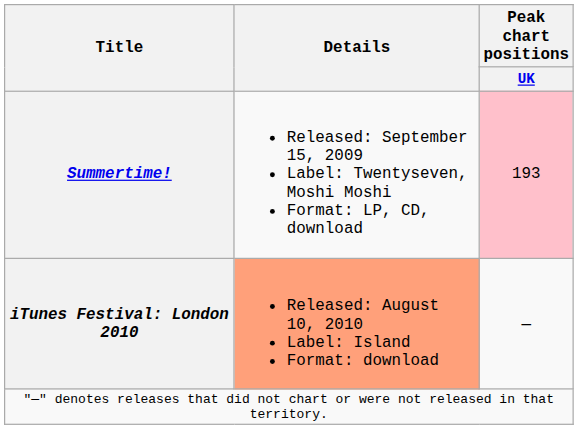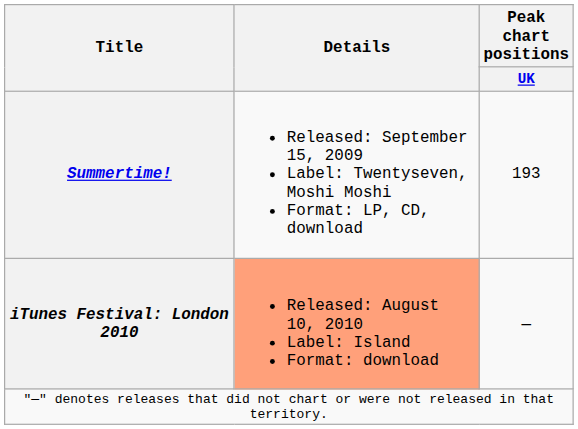(526, 175) pink background -> (526, 175) no background
